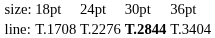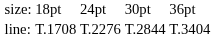(146, 29) bold -> (145, 29) normal
